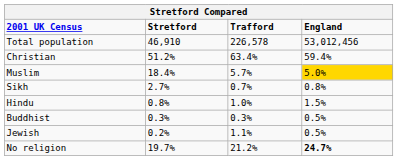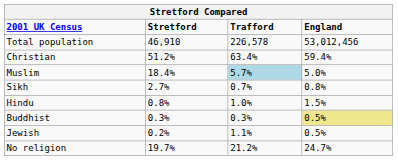(241, 72) no background -> (241, 72) lightblue background
(315, 72) gold background -> (315, 72) no background
(315, 118) no background -> (315, 118) khaki background
(318, 148) bold -> (318, 148) normal
